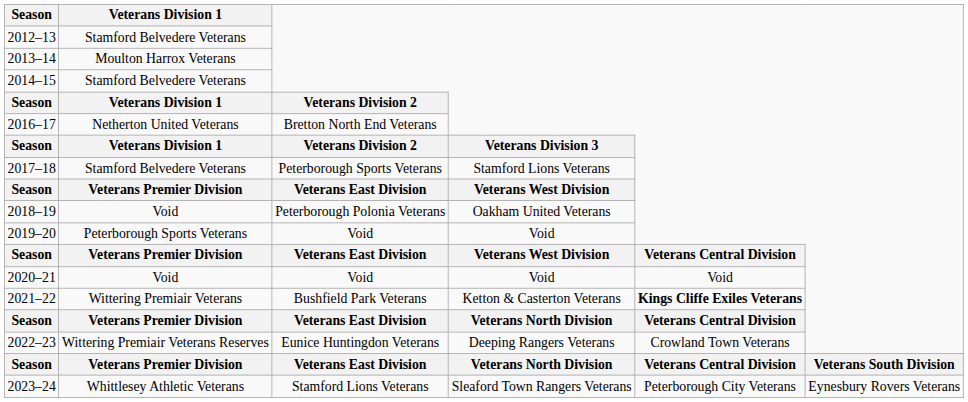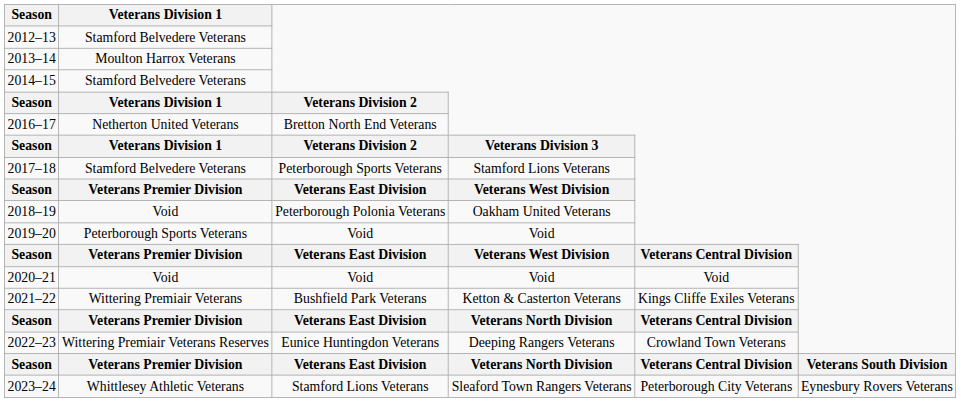(720, 299) bold -> (716, 299) normal
